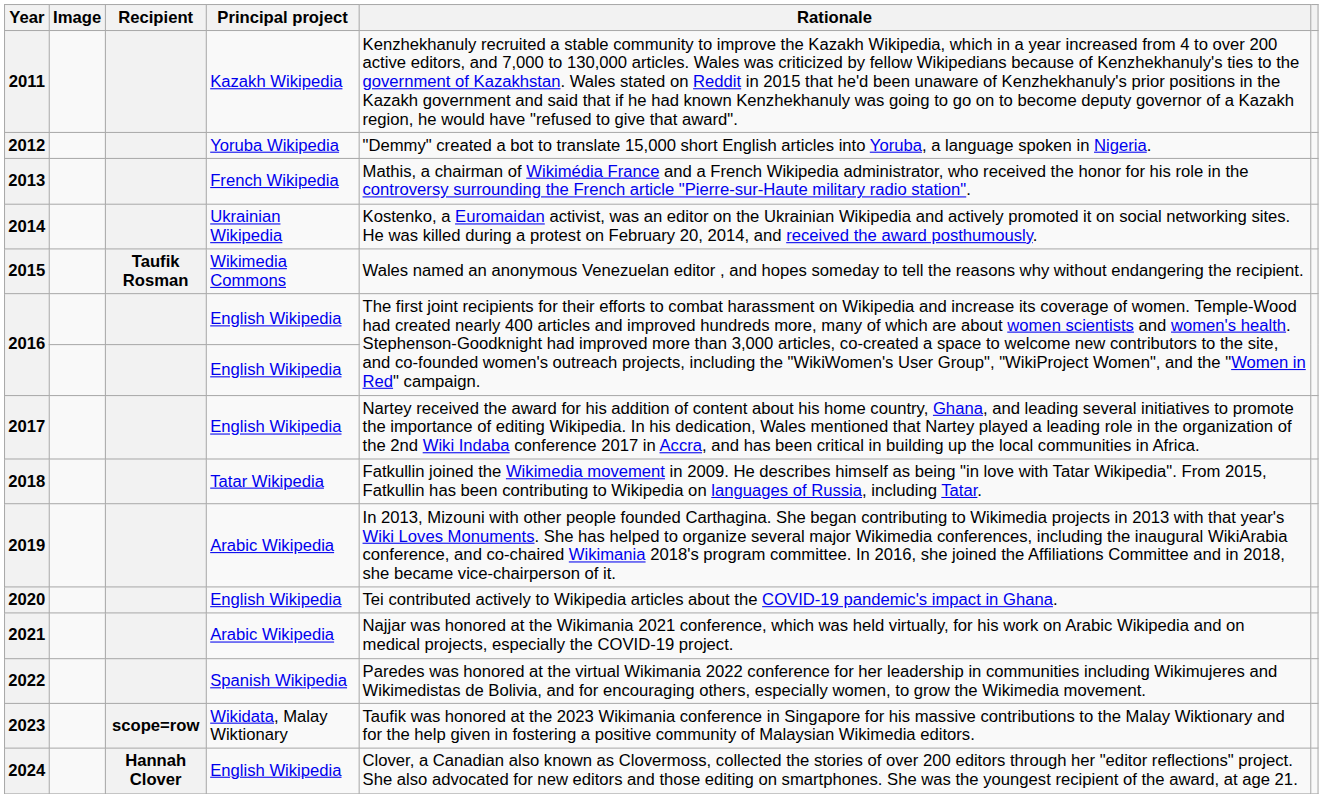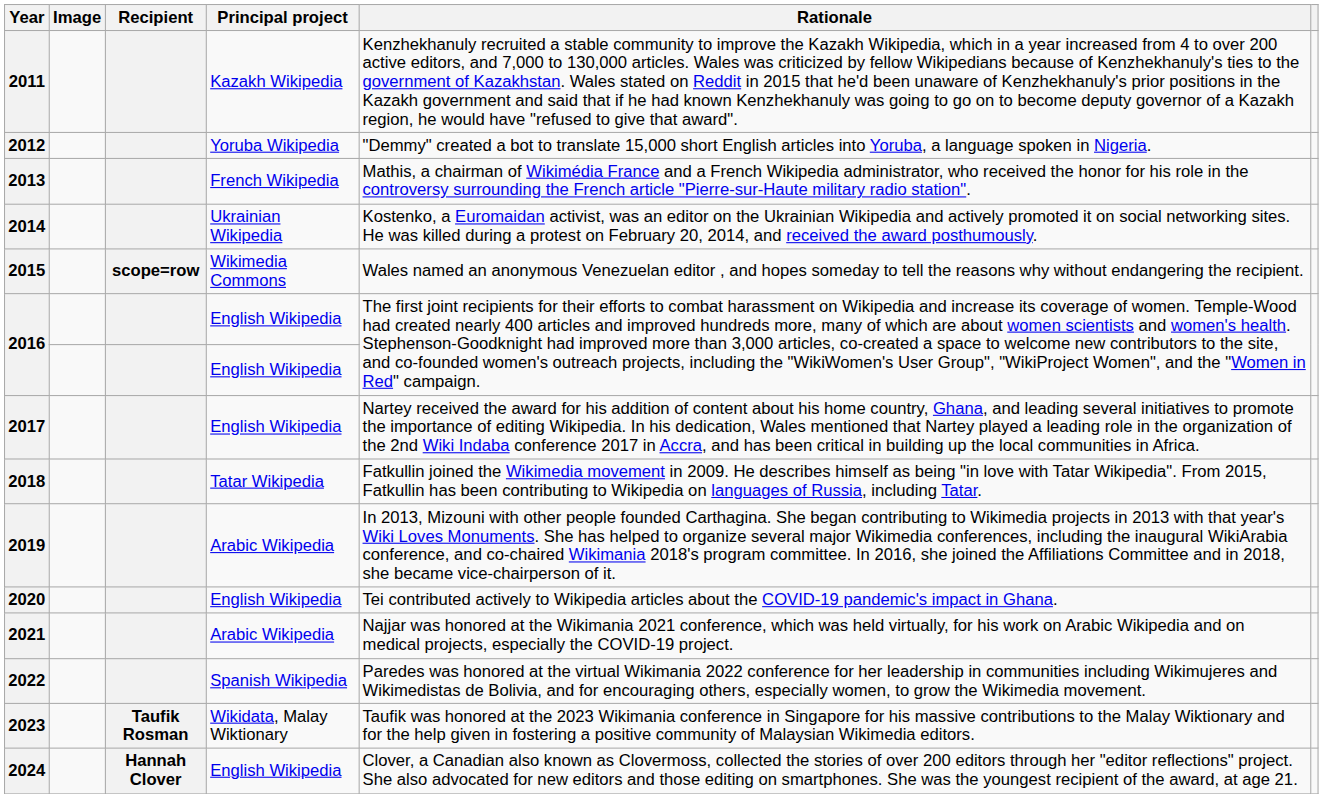(156, 271) Taufik Rosman -> (156, 271) scope=row
(156, 725) scope=row -> (156, 725) Taufik Rosman
